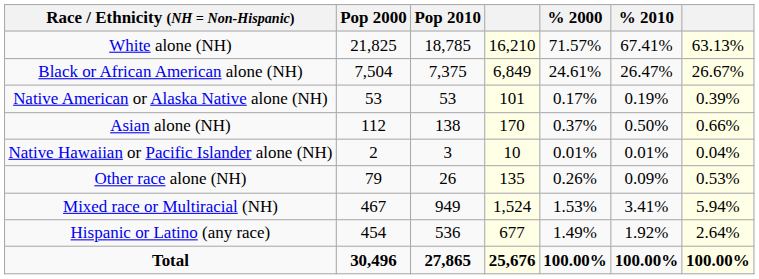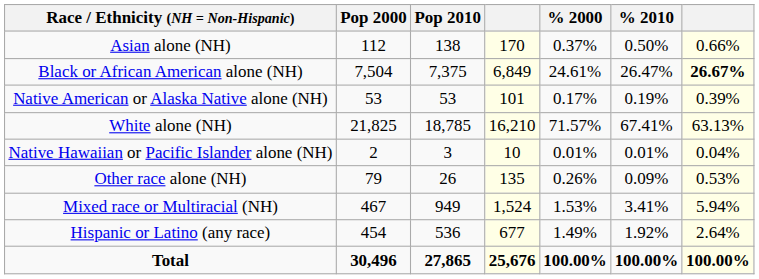rows swapped: (170, 44) <-> (170, 125)
(718, 71) normal -> (718, 71) bold
